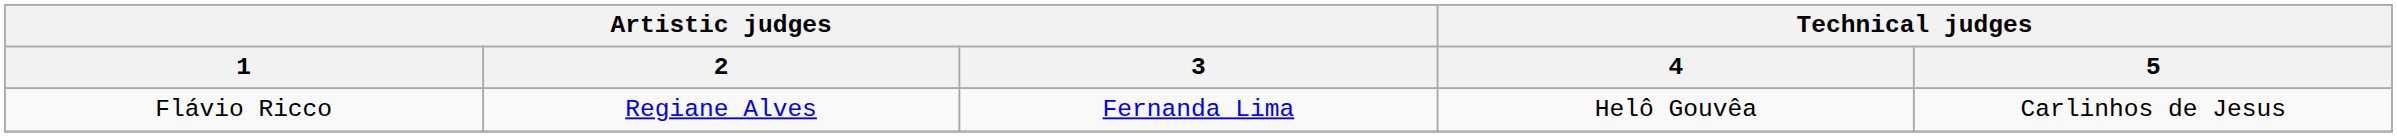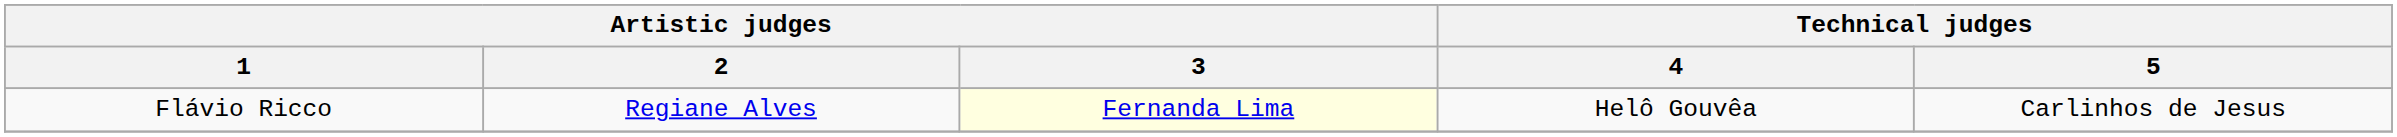(1198, 109) no background -> (1198, 109) lightyellow background
